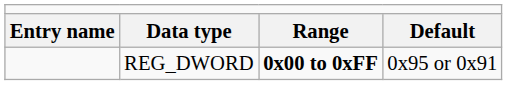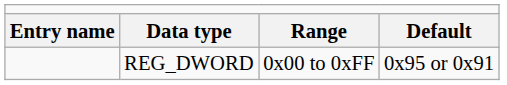(321, 63) bold -> (319, 63) normal
